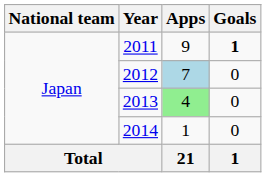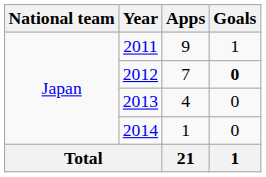(235, 46) bold -> (235, 46) normal
(186, 74) lightblue background -> (186, 74) no background
(235, 74) normal -> (235, 74) bold
(186, 102) lightgreen background -> (186, 102) no background
